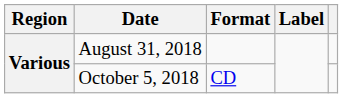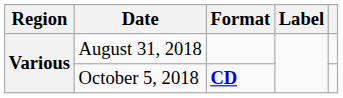(223, 78) normal -> (224, 78) bold
